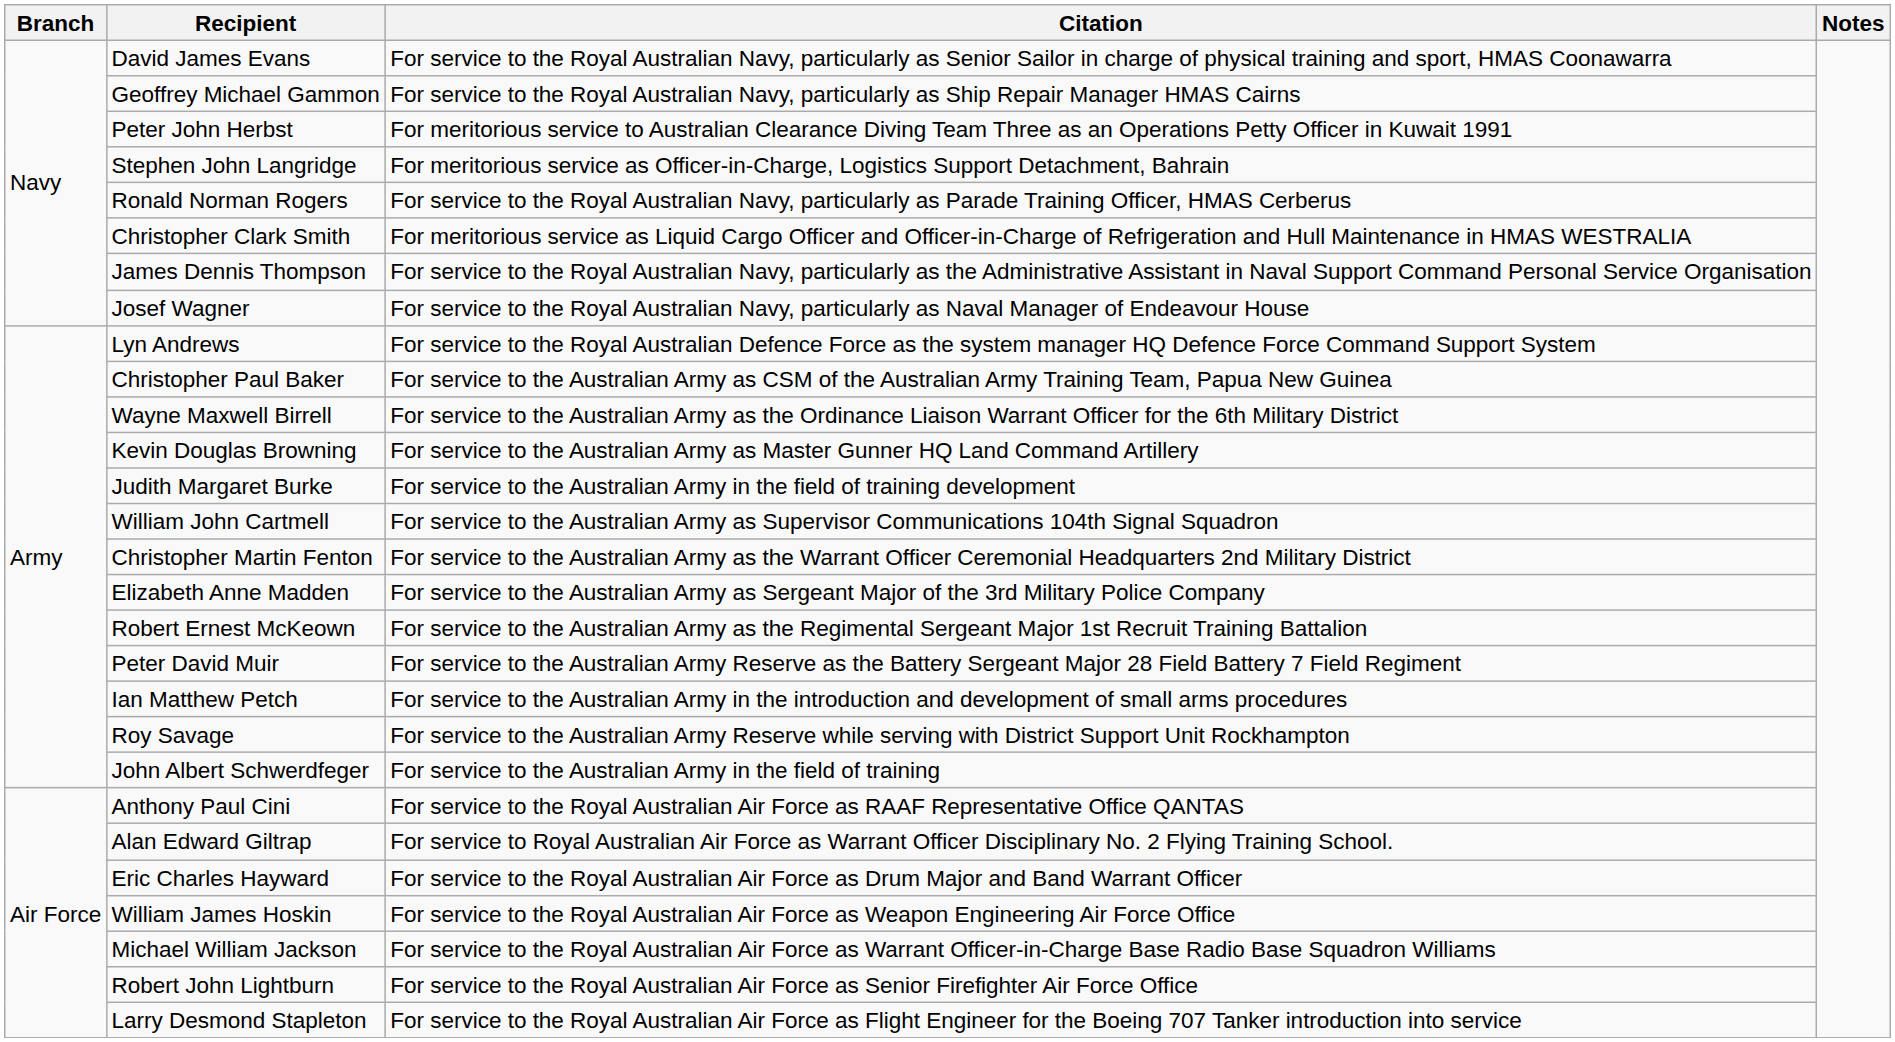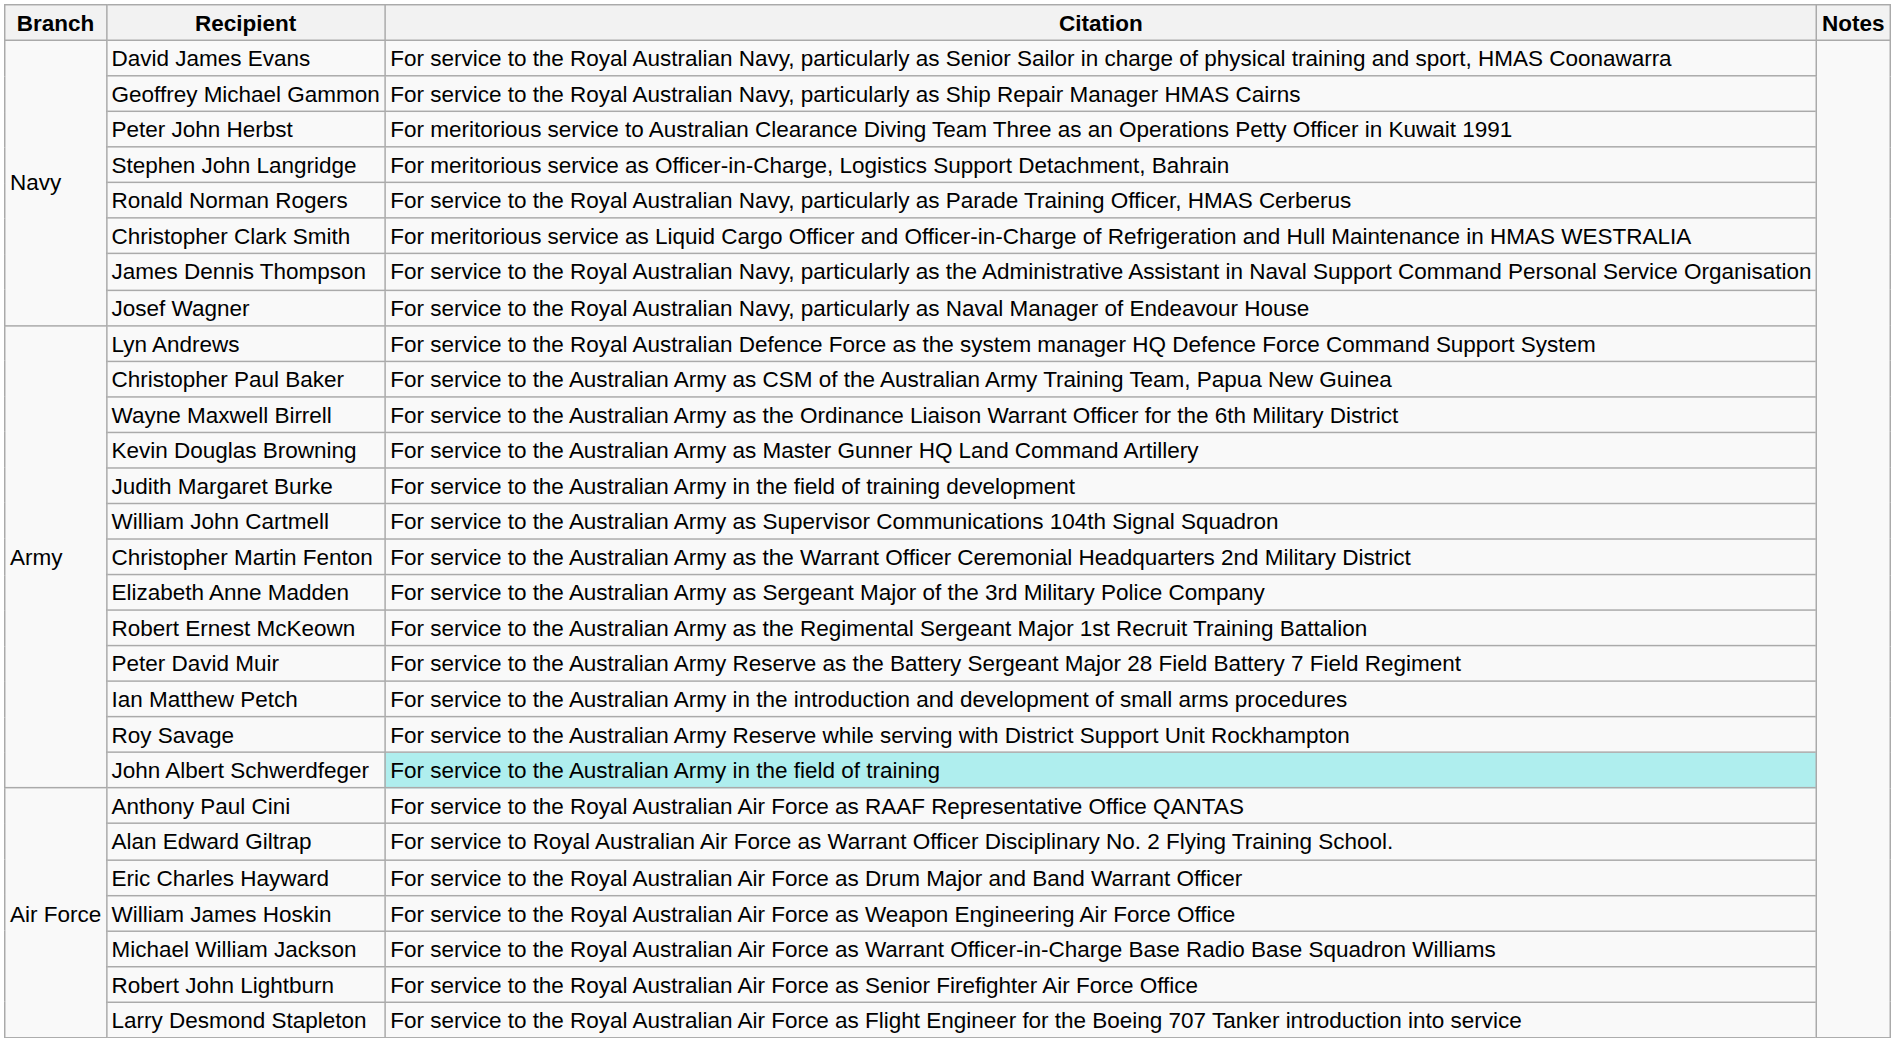(665, 771) no background -> (665, 771) paleturquoise background
